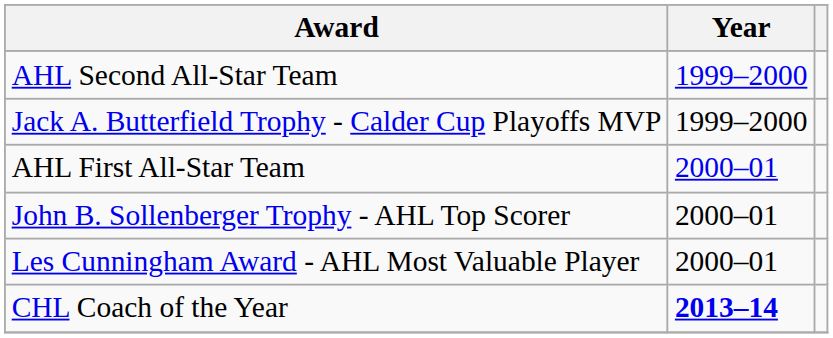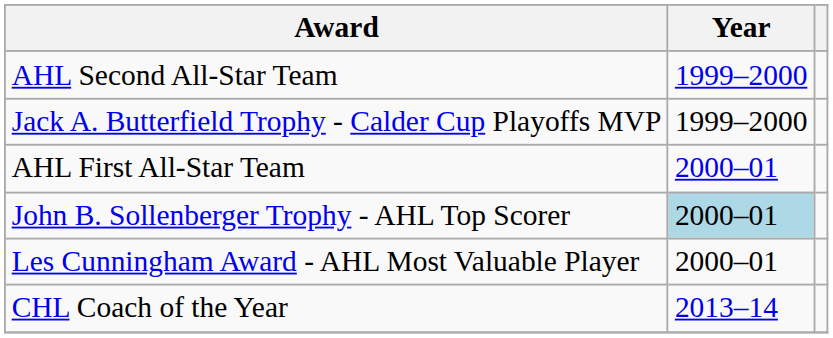(726, 214) no background -> (726, 214) lightblue background
(726, 307) bold -> (726, 307) normal
